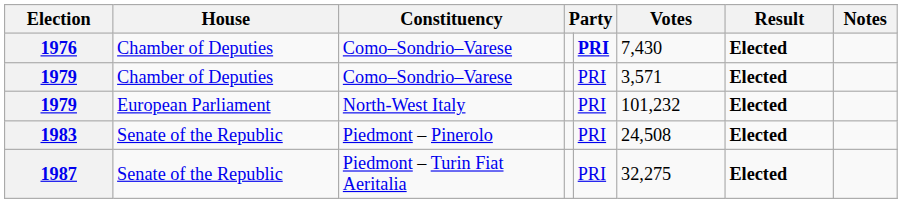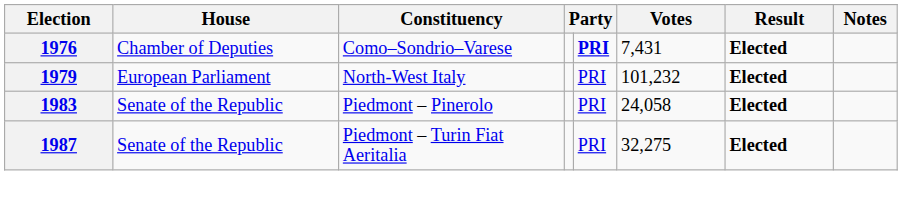(642, 47) 7,430 -> (642, 47) 7,431
- row: (59, 76)
(646, 134) 24,508 -> (646, 105) 24,058
